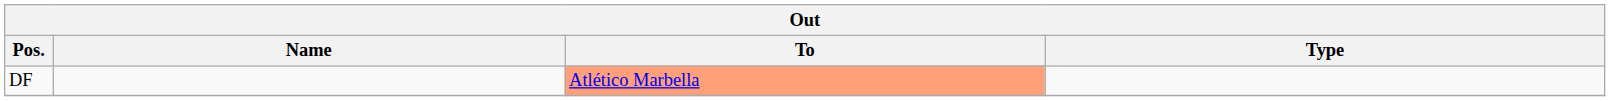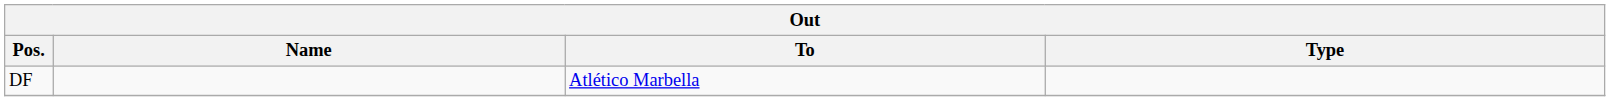(634, 80) lightsalmon background -> (634, 80) no background
